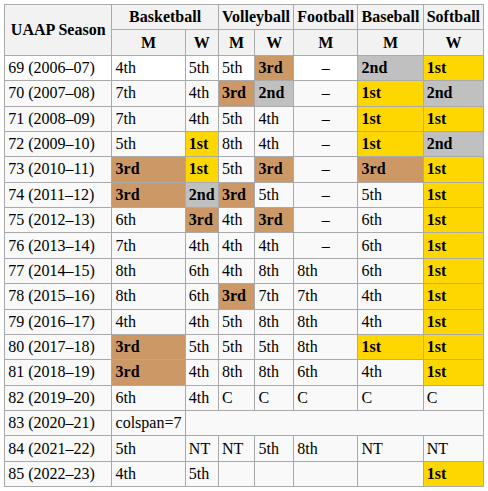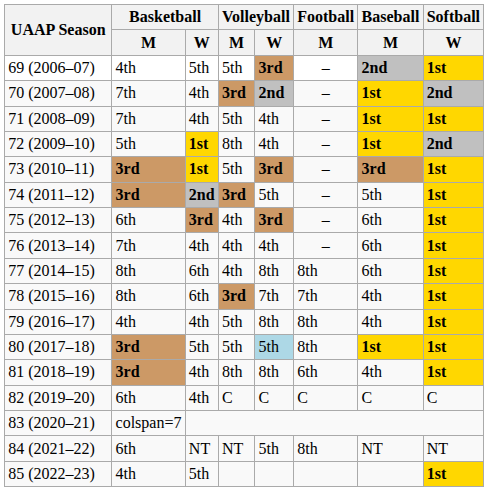(269, 347) no background -> (269, 347) lightblue background
(126, 448) 5th -> (126, 448) 6th
